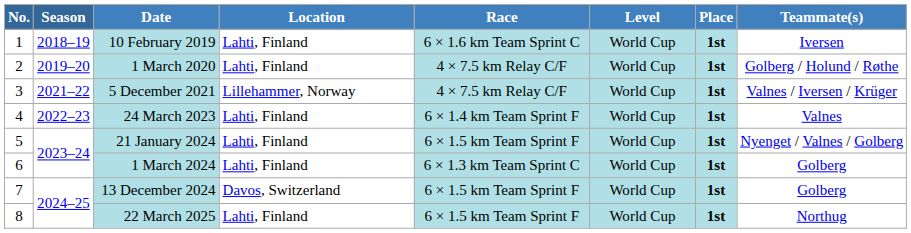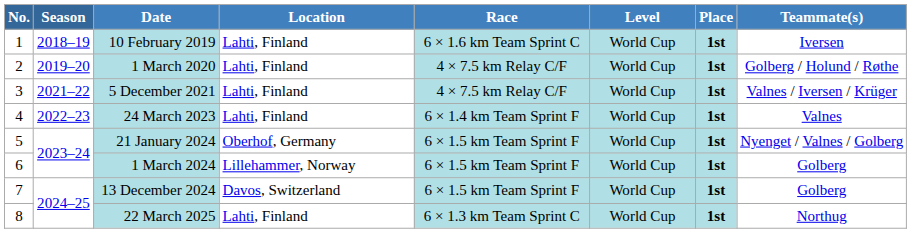(289, 91) Lillehammer, Norway -> (265, 91) Lahti, Finland
(265, 141) Lahti, Finland -> (279, 141) Oberhof, Germany
(265, 165) Lahti, Finland -> (289, 165) Lillehammer, Norway
(502, 165) 6 × 1.3 km Team Sprint C -> (502, 165) 6 × 1.5 km Team Sprint F
(502, 215) 6 × 1.5 km Team Sprint F -> (502, 215) 6 × 1.3 km Team Sprint C
